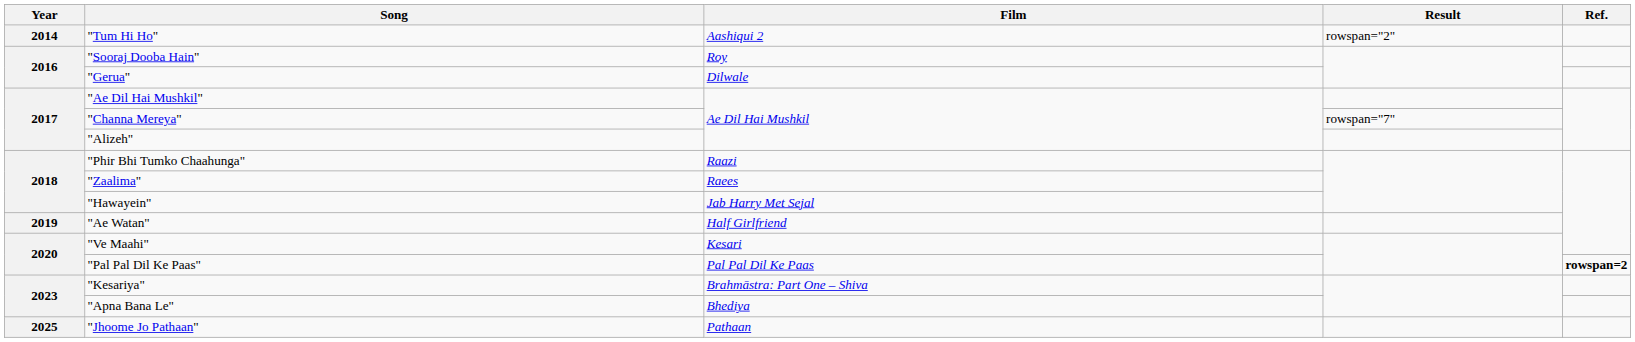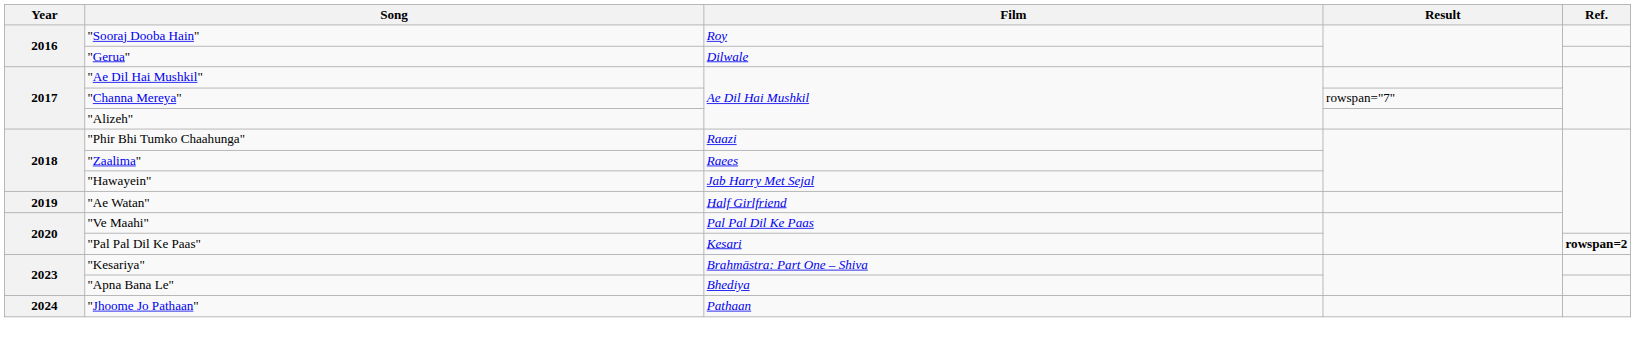- row: (123, 35)
(724, 243) Kesari -> (760, 222) Pal Pal Dil Ke Paas
(760, 264) Pal Pal Dil Ke Paas -> (724, 243) Kesari
(44, 327) 2025 -> (44, 306) 2024
